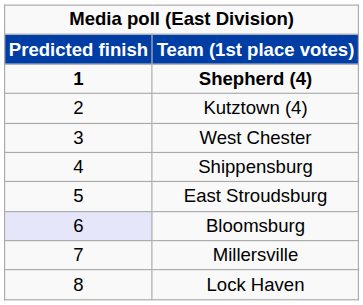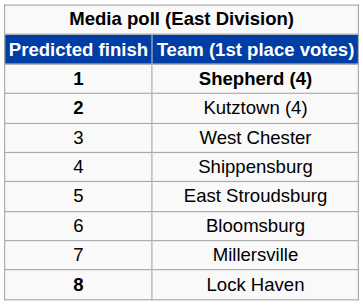(78, 108) normal -> (78, 108) bold
(78, 225) lavender background -> (78, 225) no background
(78, 284) normal -> (78, 284) bold
